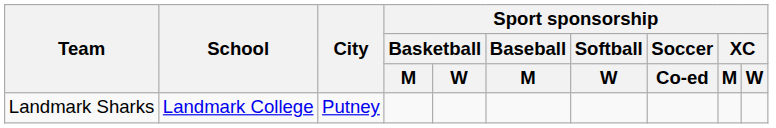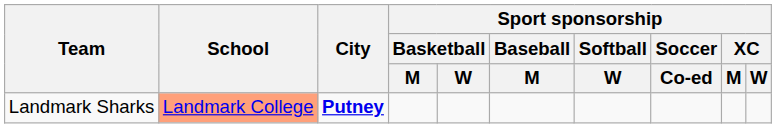(238, 107) no background -> (238, 107) lightsalmon background
(351, 107) normal -> (353, 107) bold
